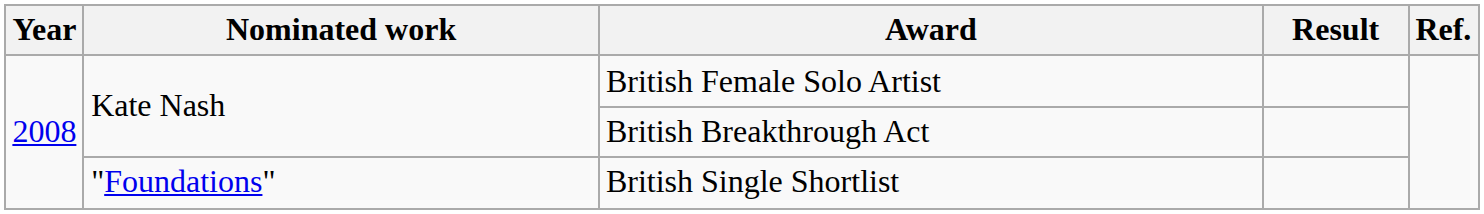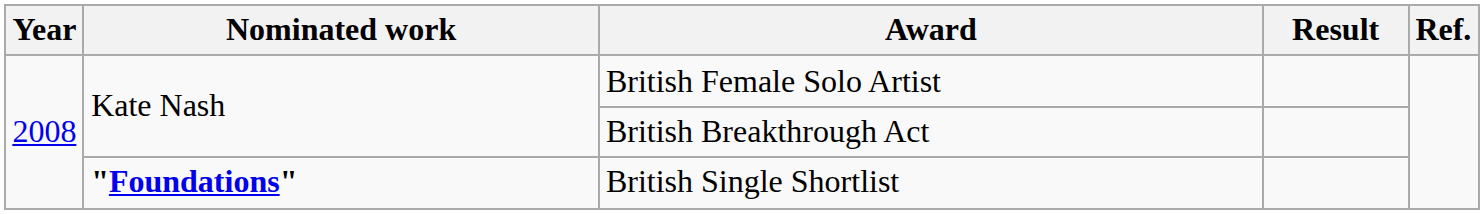(183, 182) normal -> (194, 182) bold
